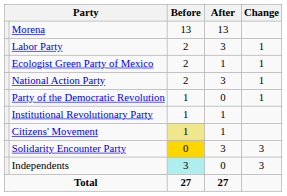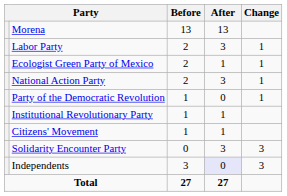(186, 132) khaki background -> (186, 132) no background
(186, 149) gold background -> (186, 149) no background
(186, 166) paleturquoise background -> (186, 166) no background
(223, 166) no background -> (223, 166) lavender background
